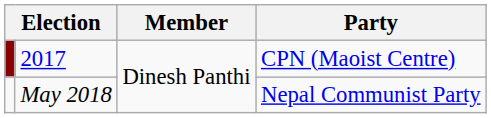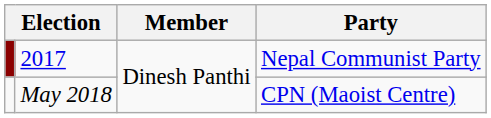(358, 58) CPN (Maoist Centre) -> (371, 58) Nepal Communist Party
(371, 94) Nepal Communist Party -> (358, 94) CPN (Maoist Centre)
